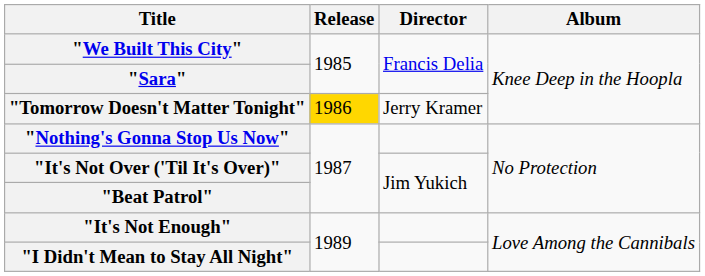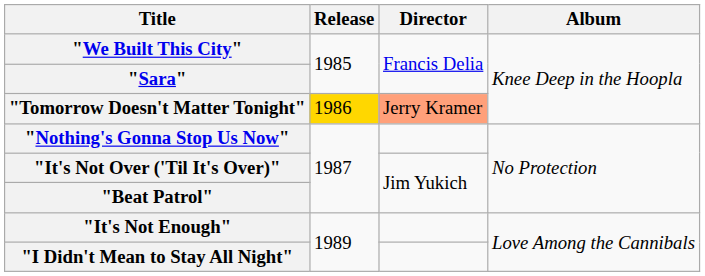(433, 108) no background -> (433, 108) lightsalmon background
